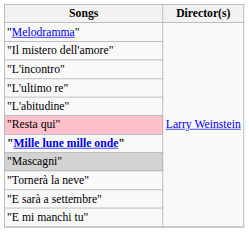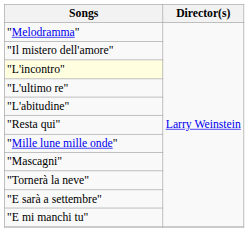(36, 69) no background -> (36, 69) lightyellow background
(34, 124) pink background -> (34, 124) no background
(66, 143) bold -> (62, 143) normal
(35, 161) lightgrey background -> (35, 161) no background
